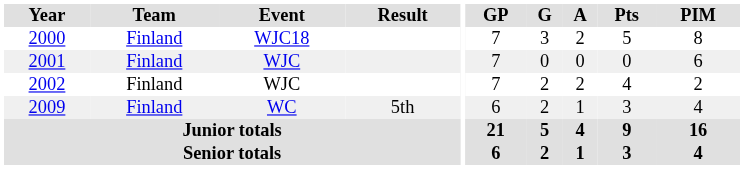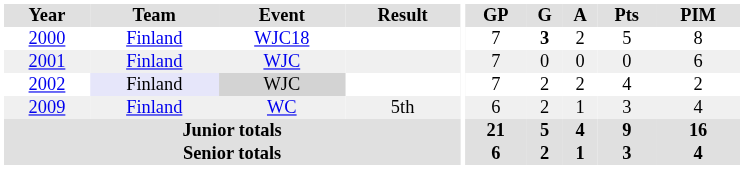(545, 38) normal -> (545, 38) bold
(154, 84) no background -> (154, 84) lavender background
(282, 84) no background -> (282, 84) lightgrey background
